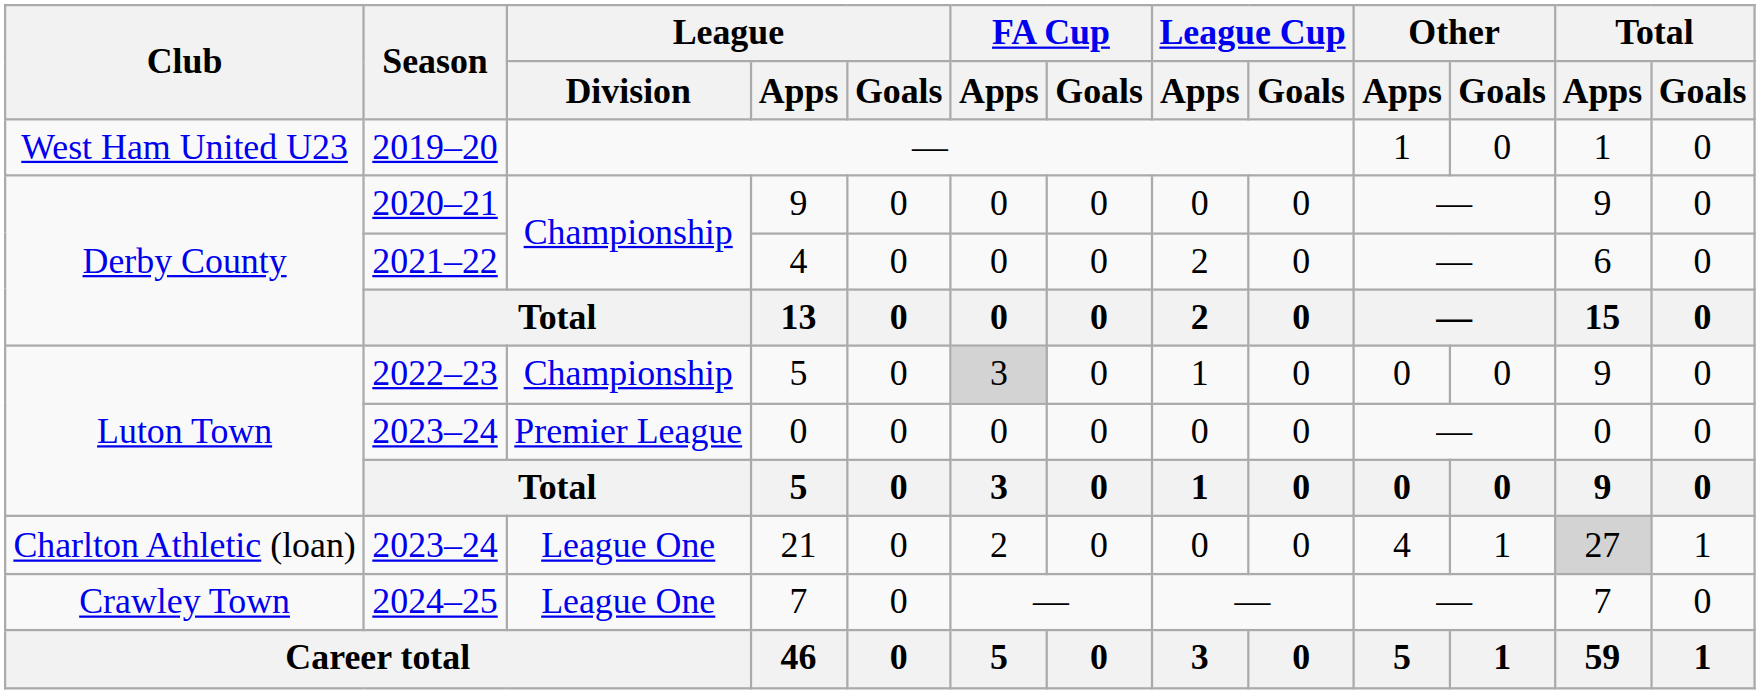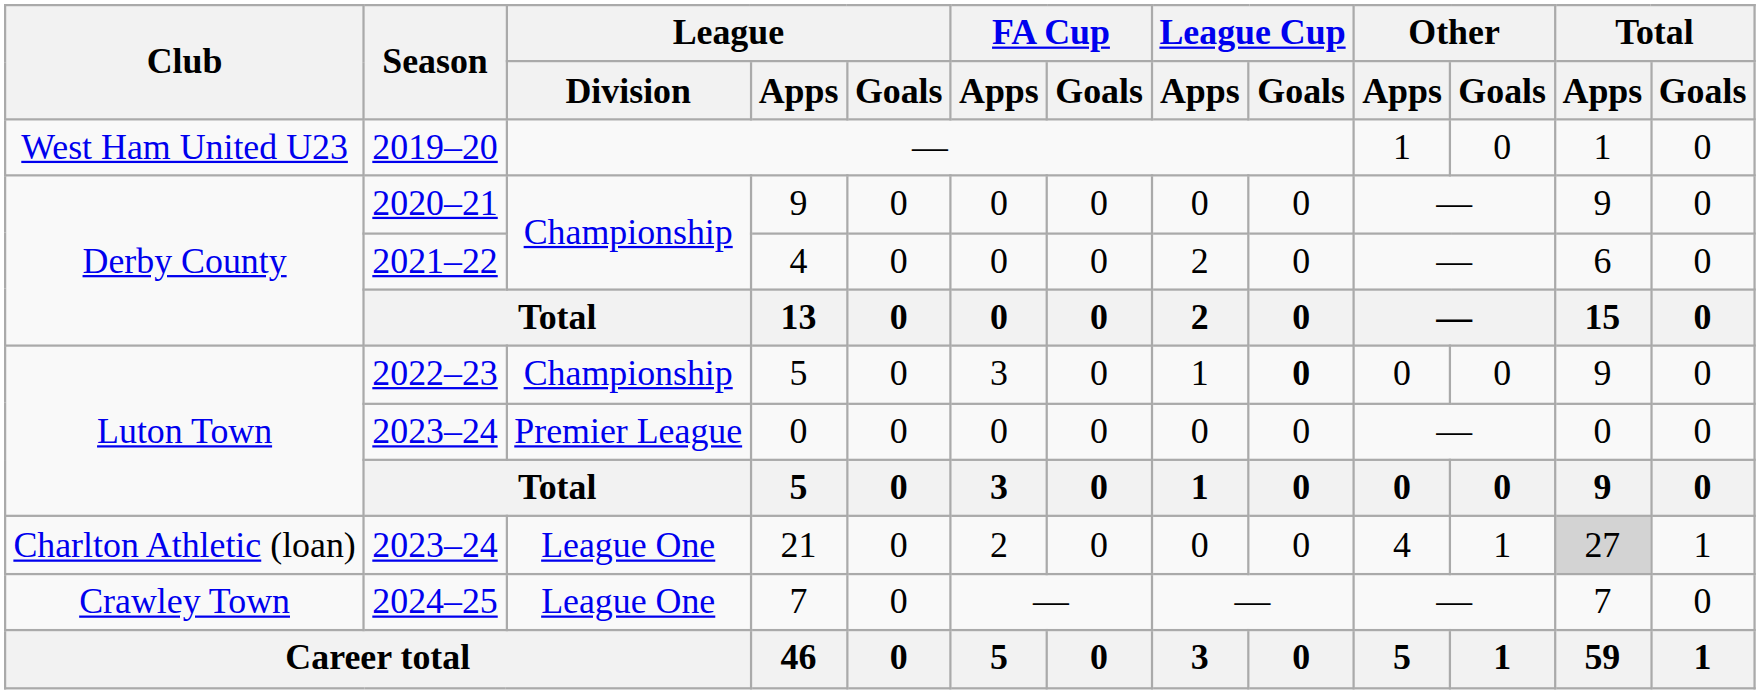(999, 373) lightgrey background -> (999, 373) no background
(1301, 373) normal -> (1301, 373) bold
